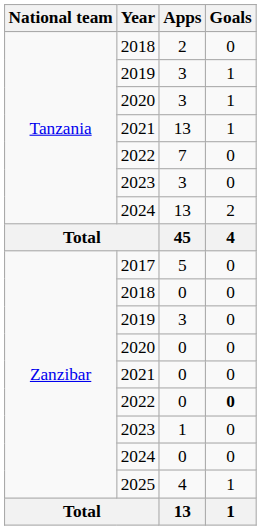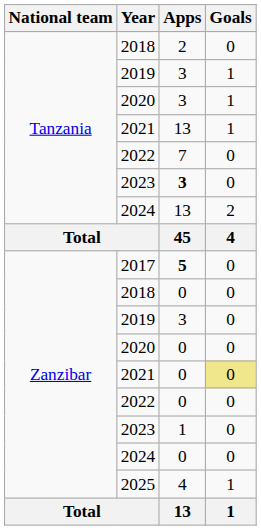(182, 182) normal -> (182, 182) bold
(182, 264) normal -> (182, 264) bold
(231, 374) no background -> (231, 374) khaki background
(231, 401) bold -> (231, 401) normal
